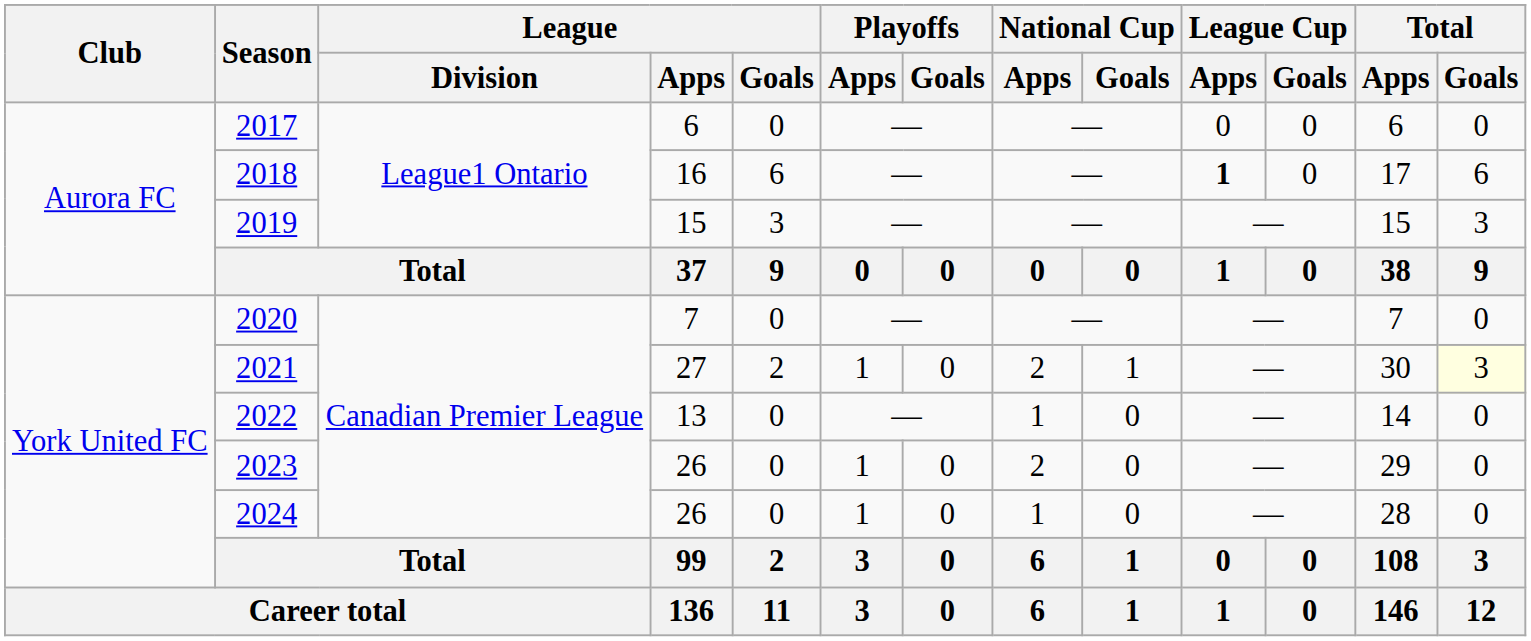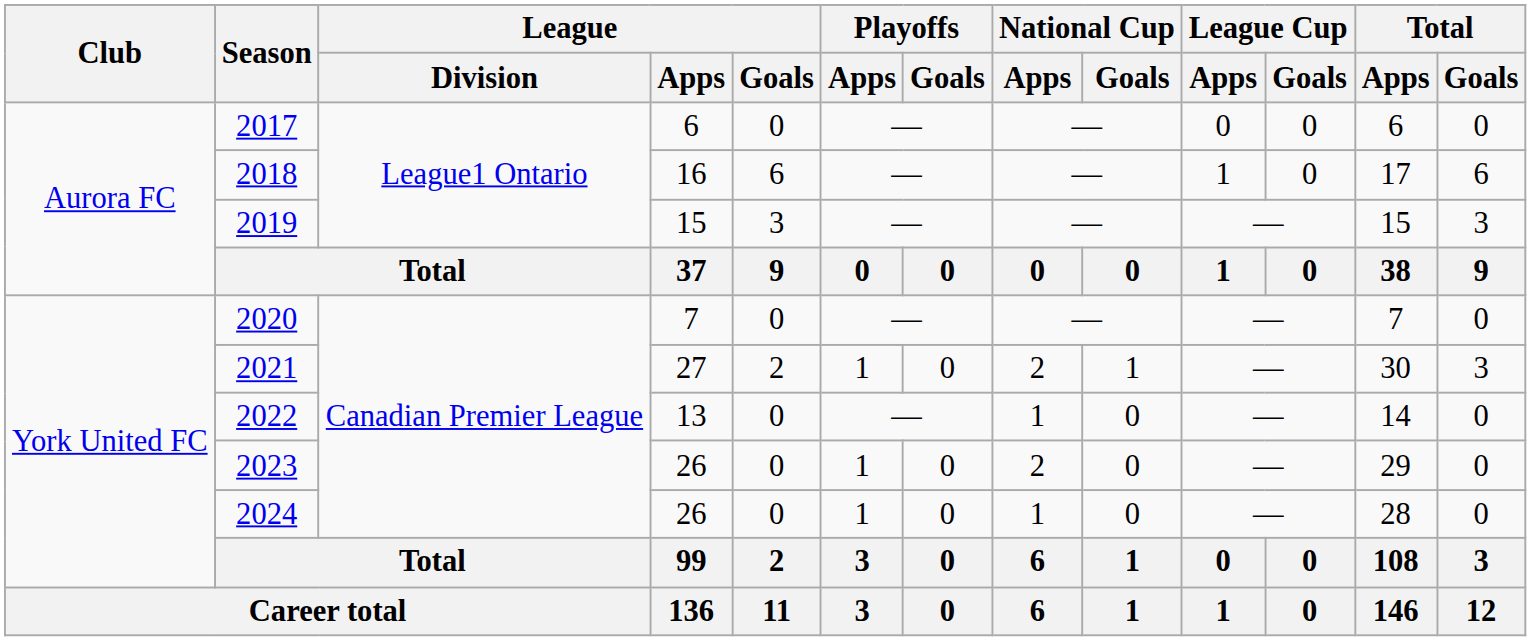(1223, 174) bold -> (1223, 174) normal
(1481, 367) lightyellow background -> (1481, 367) no background
